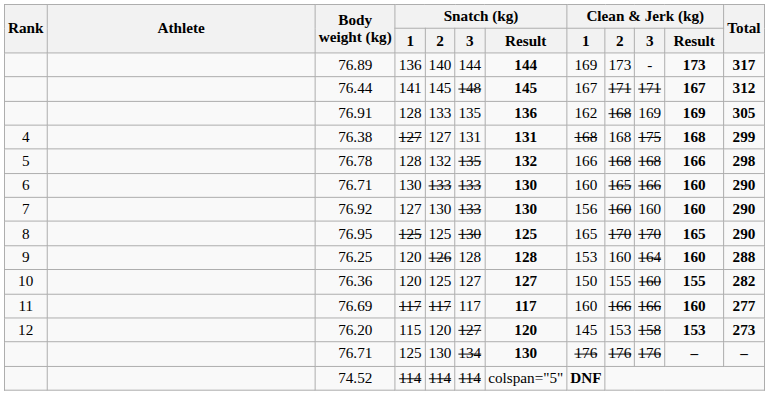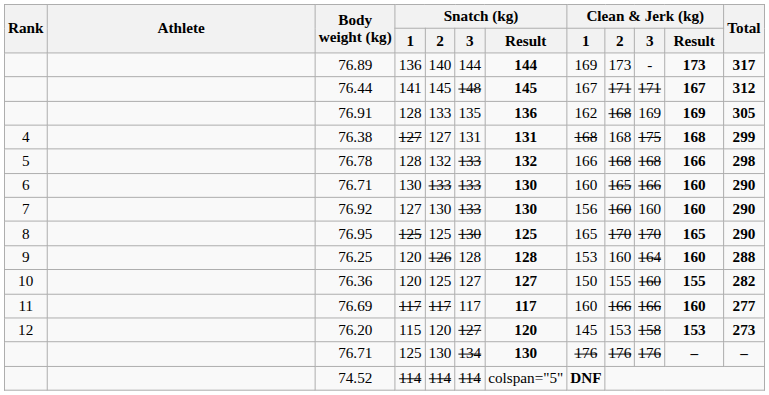(470, 161) 135 -> (470, 161) 133
